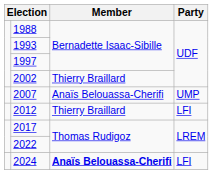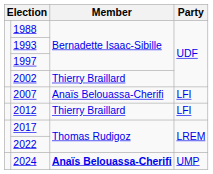(188, 95) UMP -> (184, 95) LFI
(184, 161) LFI -> (188, 161) UMP
